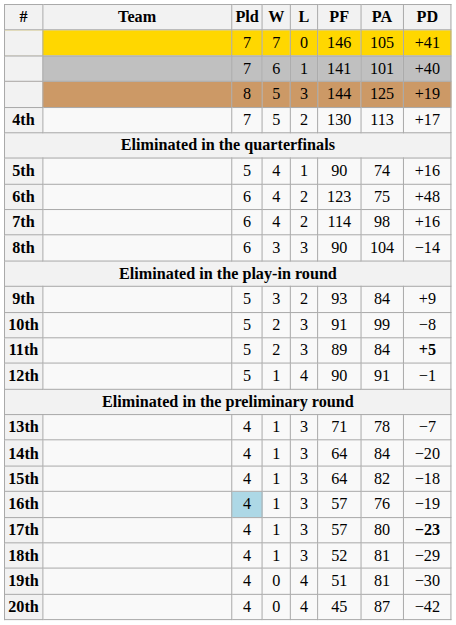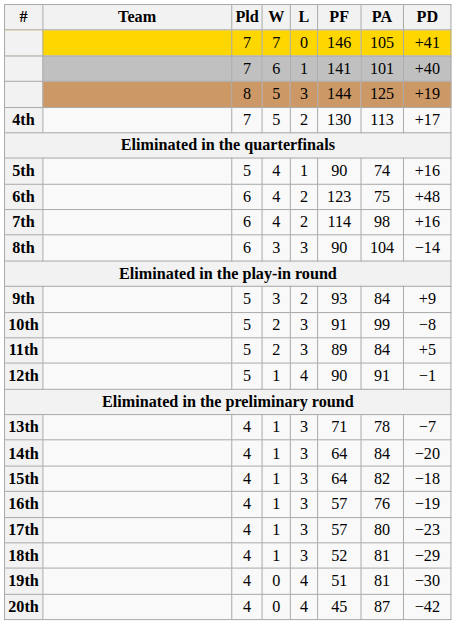(427, 350) bold -> (427, 350) normal
(247, 504) lightblue background -> (247, 504) no background
(427, 529) bold -> (427, 529) normal
